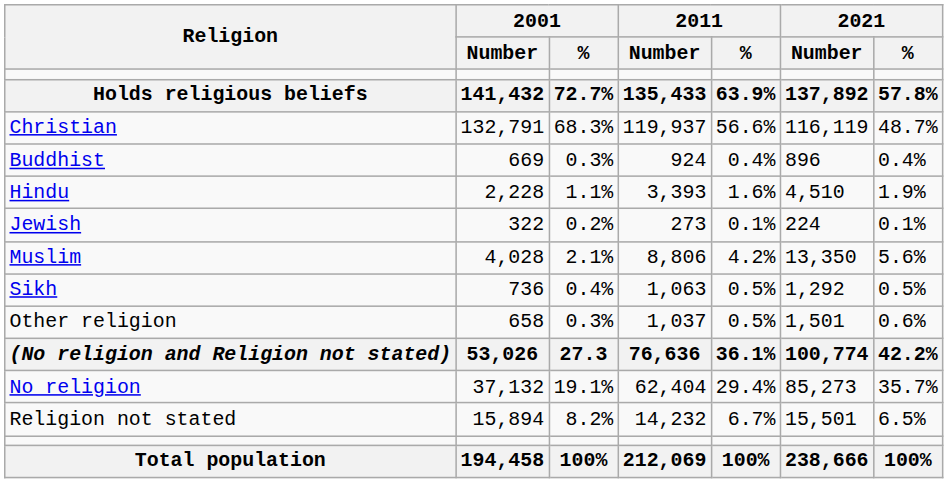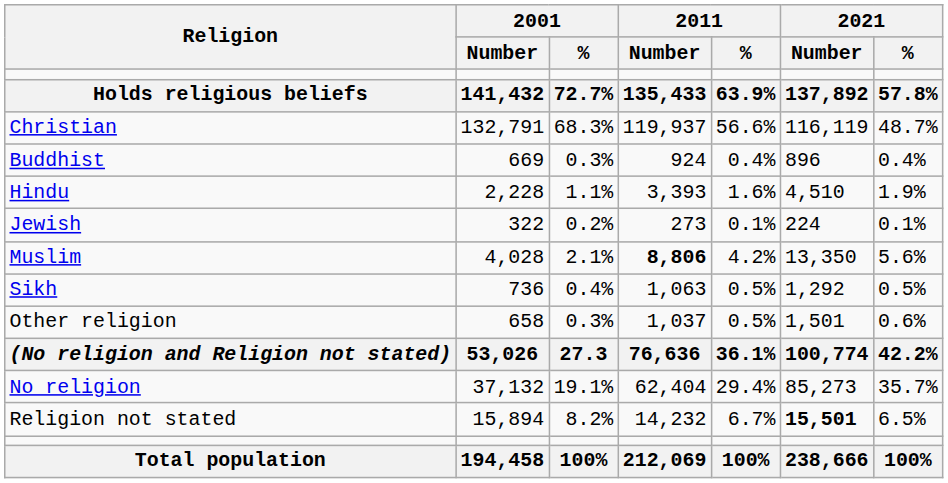(676, 257) normal -> (676, 257) bold
(821, 419) normal -> (821, 419) bold
